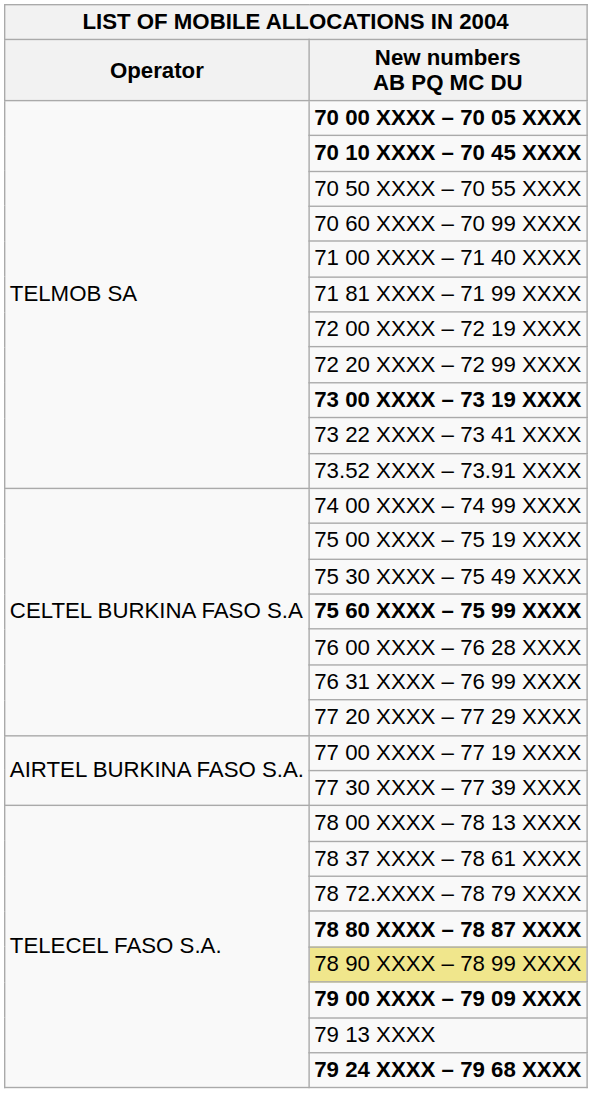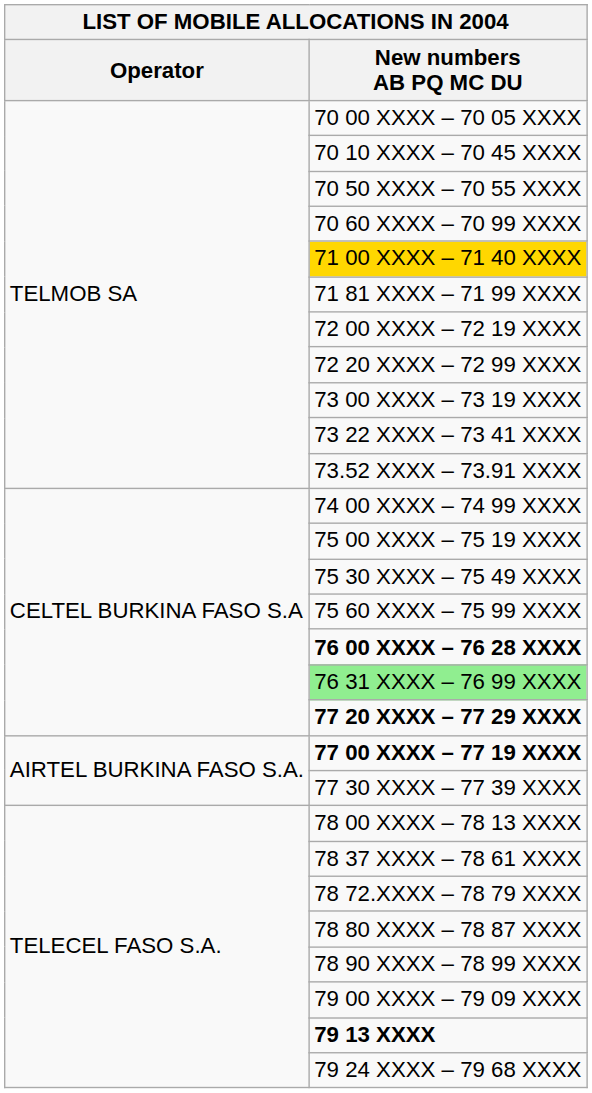(448, 117) bold -> (448, 117) normal
(448, 152) bold -> (448, 152) normal
(448, 258) no background -> (448, 258) gold background
(448, 399) bold -> (448, 399) normal
(448, 611) bold -> (448, 611) normal
(448, 646) normal -> (448, 646) bold
(448, 682) no background -> (448, 682) lightgreen background
(448, 717) normal -> (448, 717) bold
(448, 752) normal -> (448, 752) bold
(448, 928) bold -> (448, 928) normal
(448, 964) khaki background -> (448, 964) no background
(448, 999) bold -> (448, 999) normal
(375, 1034) normal -> (375, 1034) bold
(448, 1070) bold -> (448, 1070) normal
